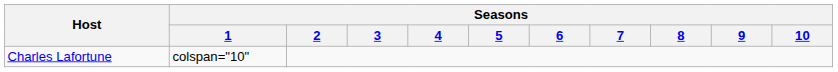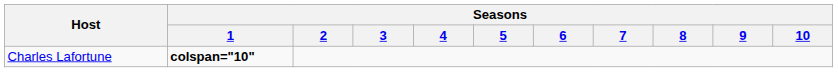(211, 56) normal -> (212, 56) bold
